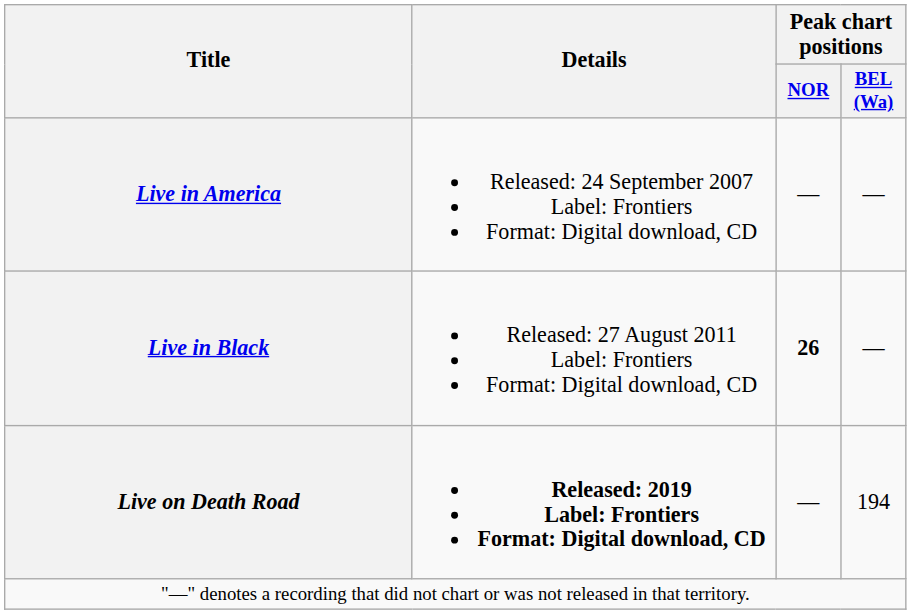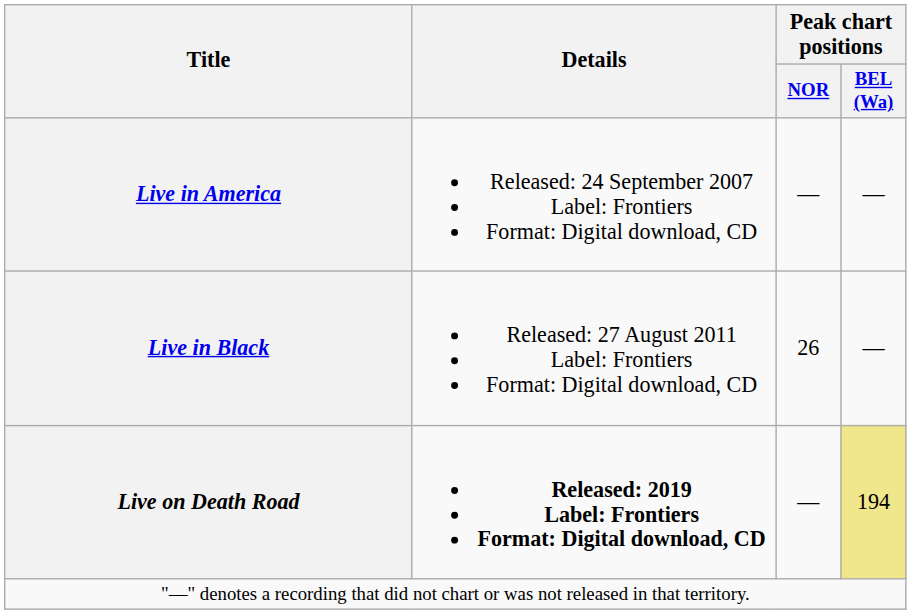(808, 347) bold -> (808, 347) normal
(874, 501) no background -> (874, 501) khaki background
